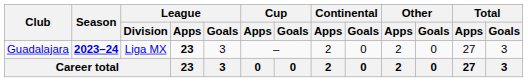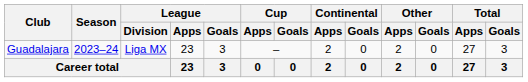(96, 49) bold -> (96, 49) normal
(187, 49) bold -> (187, 49) normal
